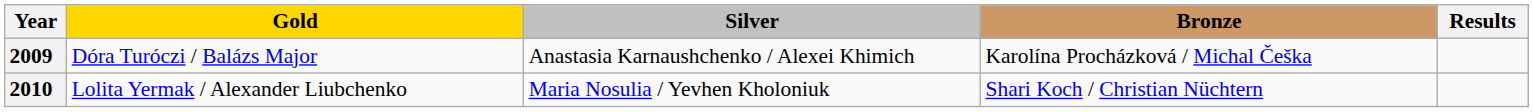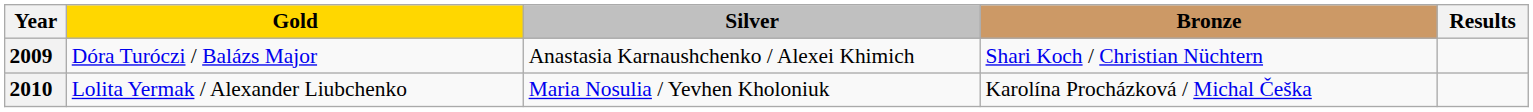(1149, 55) Karolína Procházková / Michal Češka -> (1124, 55) Shari Koch / Christian Nüchtern
(1124, 89) Shari Koch / Christian Nüchtern -> (1149, 89) Karolína Procházková / Michal Češka
